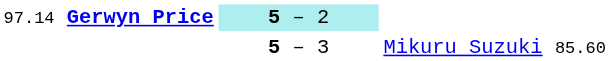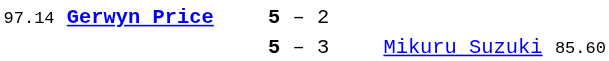(299, 18) paleturquoise background -> (299, 18) no background
